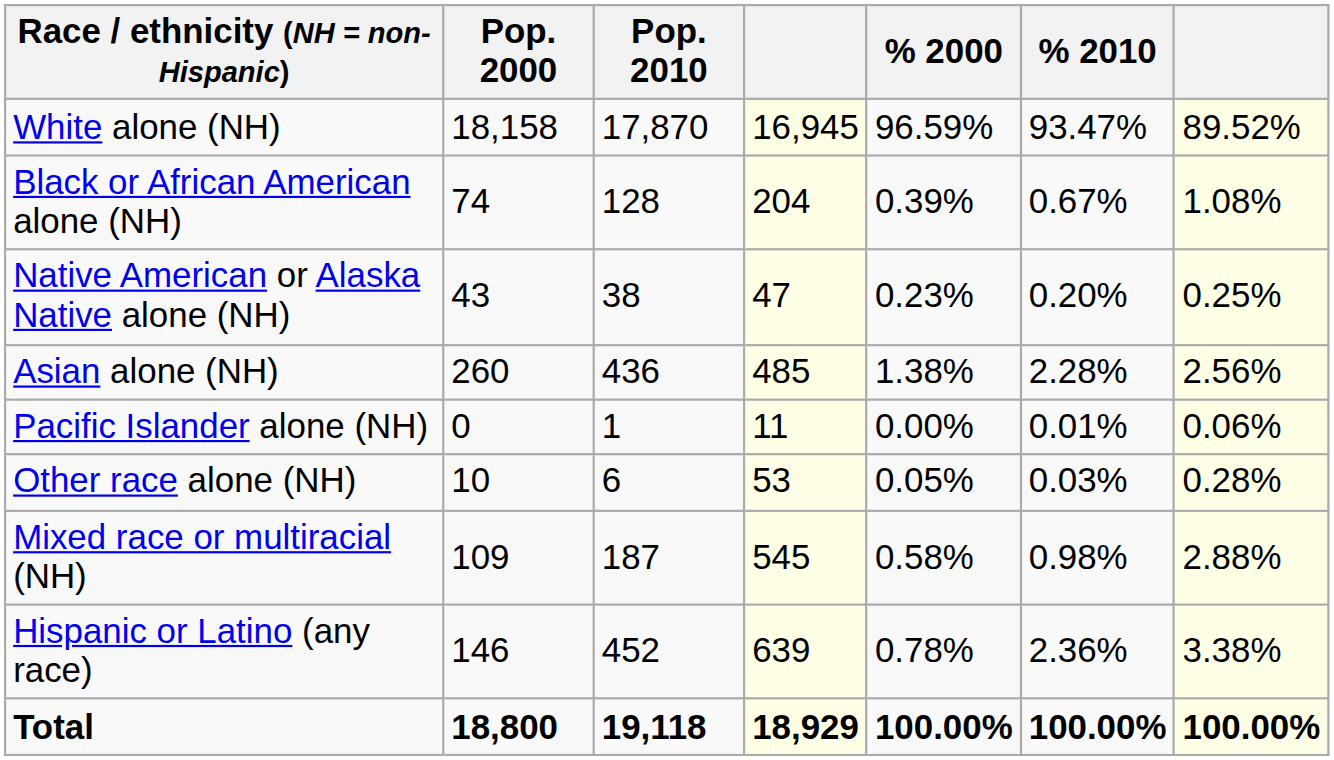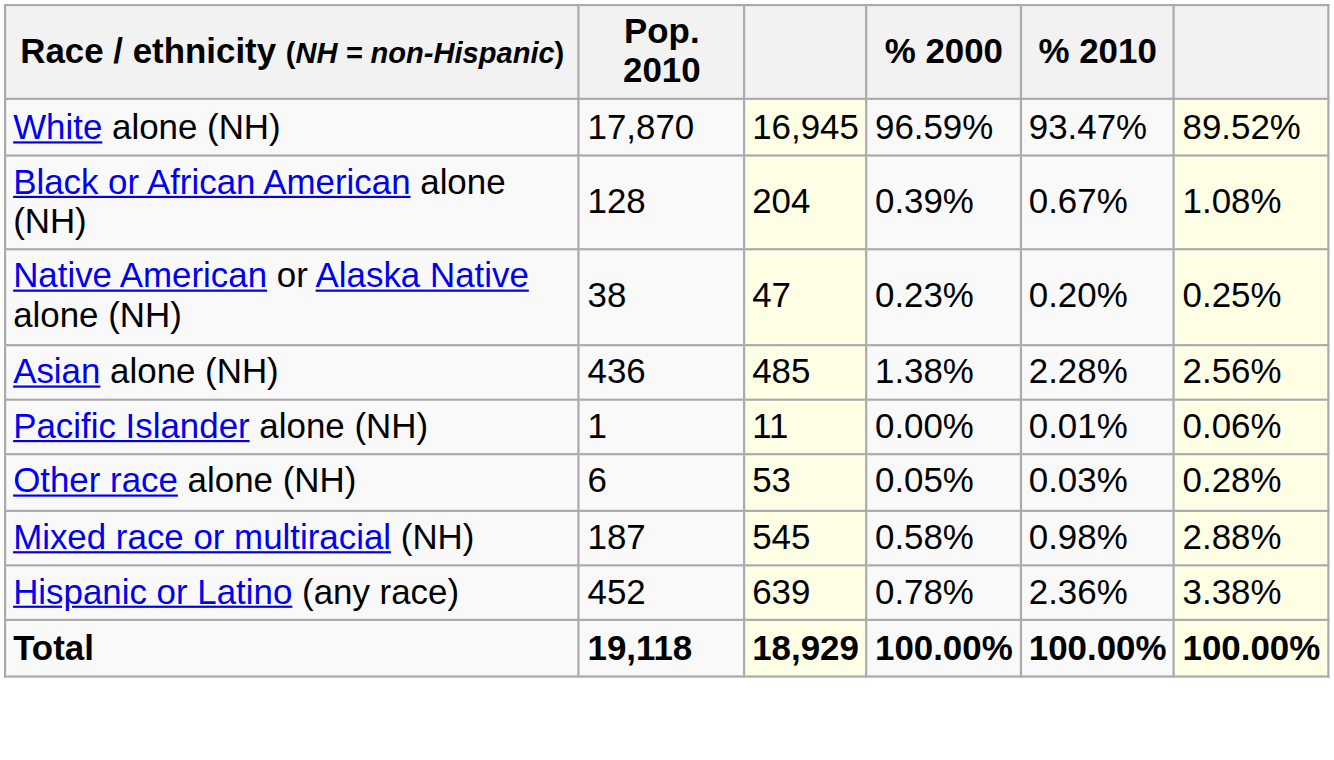- column: (518, 51)
